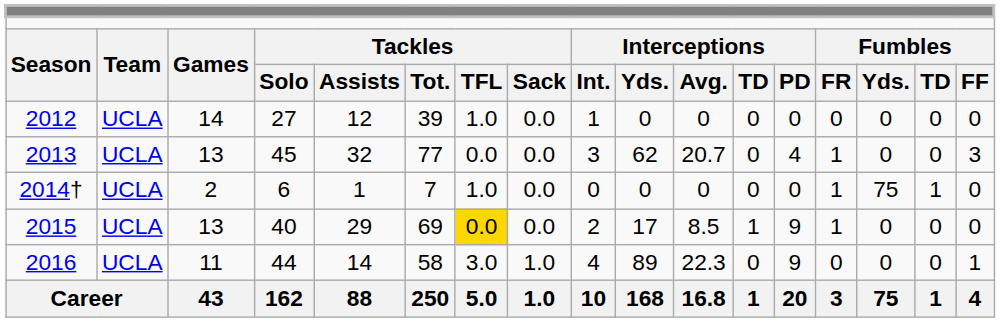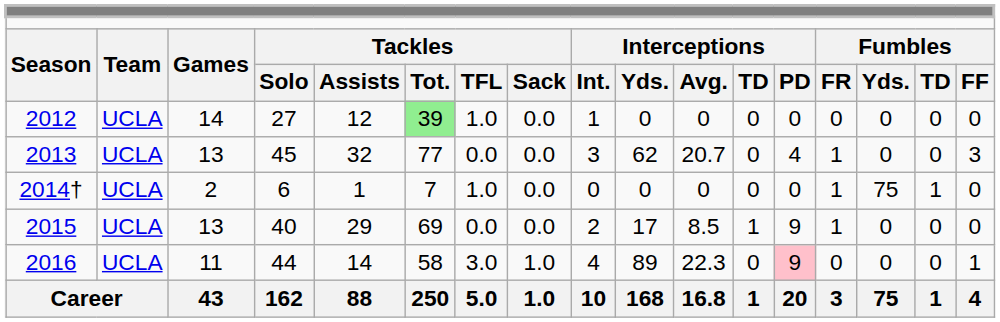(430, 118) no background -> (430, 118) lightgreen background
(482, 226) gold background -> (482, 226) no background
(795, 262) no background -> (795, 262) pink background
